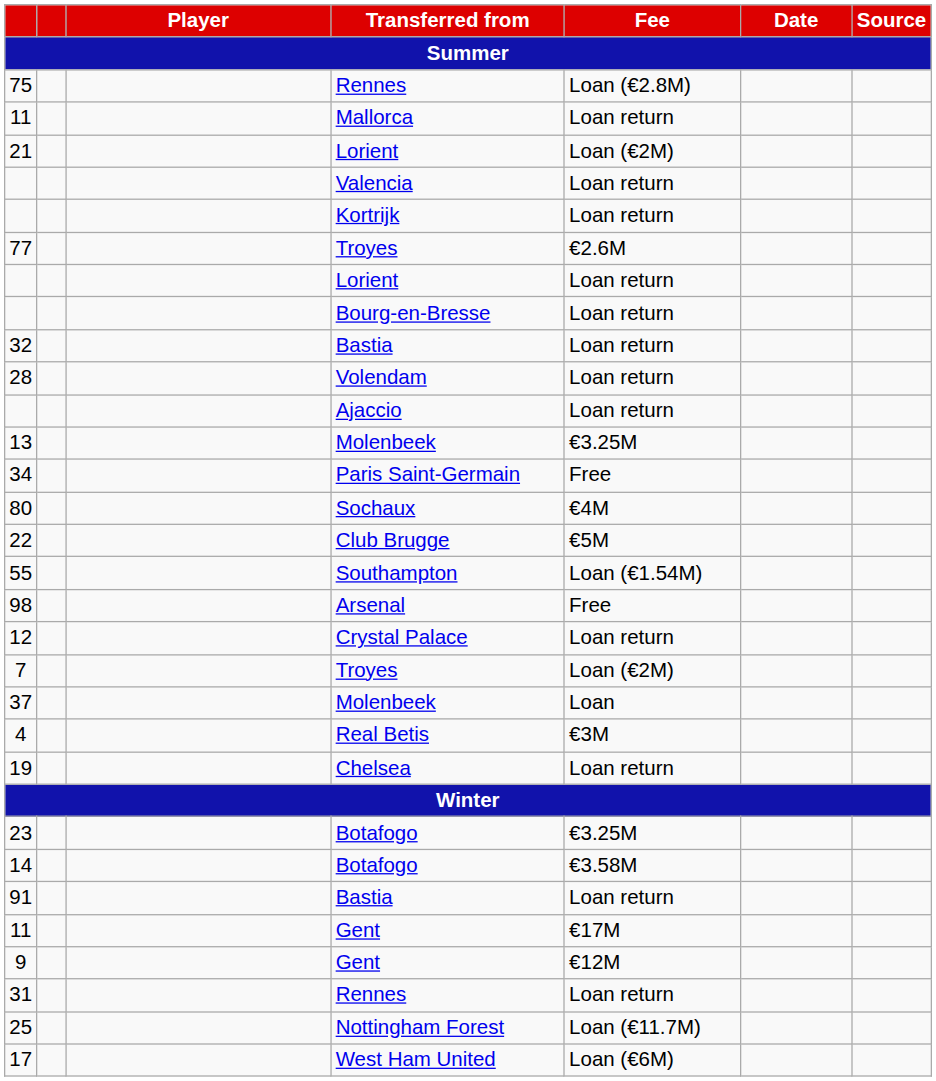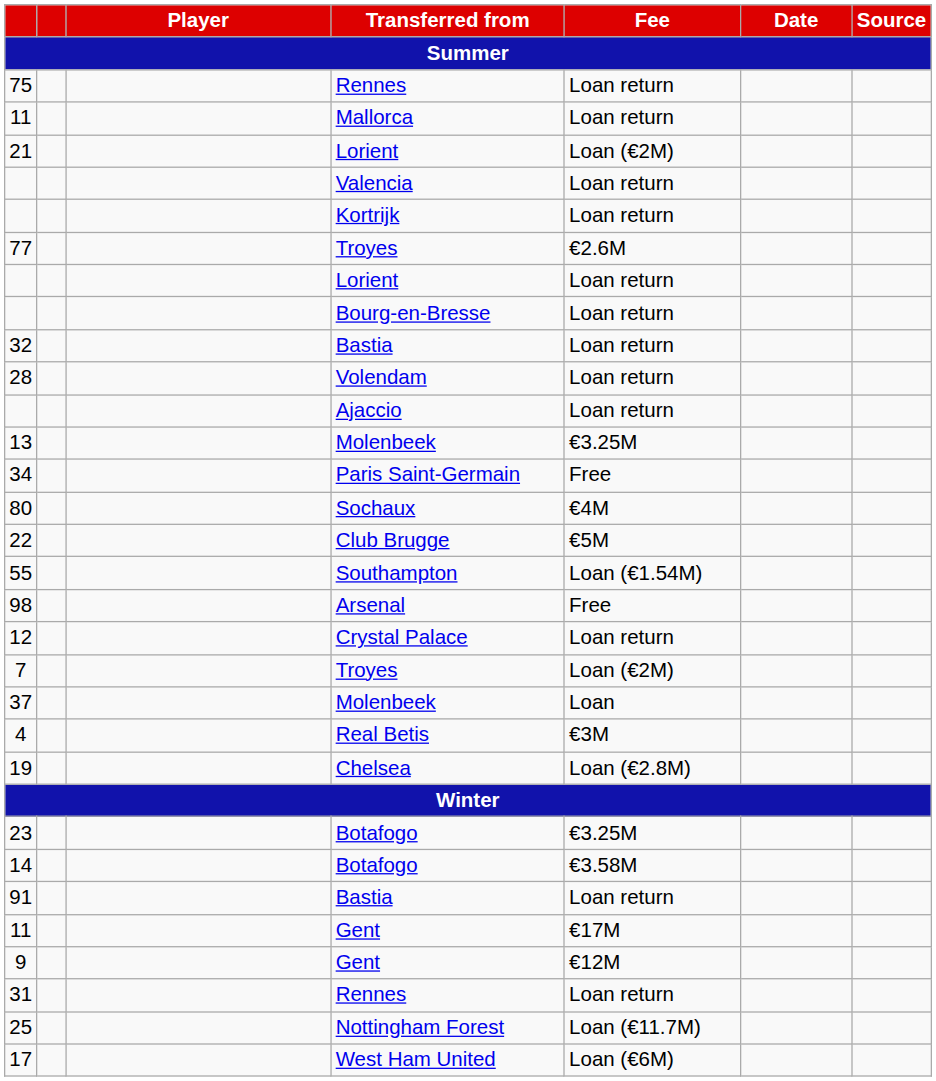(630, 85) Loan (€2.8M) -> (621, 85) Loan return
(621, 767) Loan return -> (630, 767) Loan (€2.8M)
